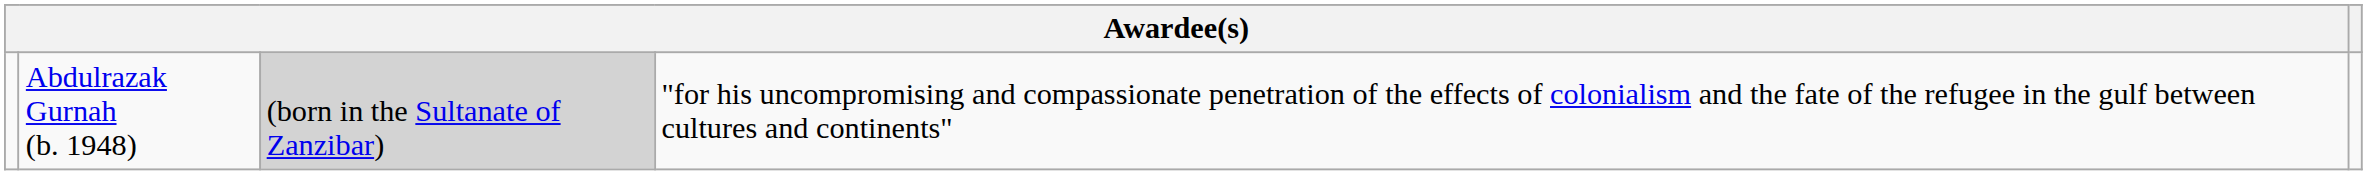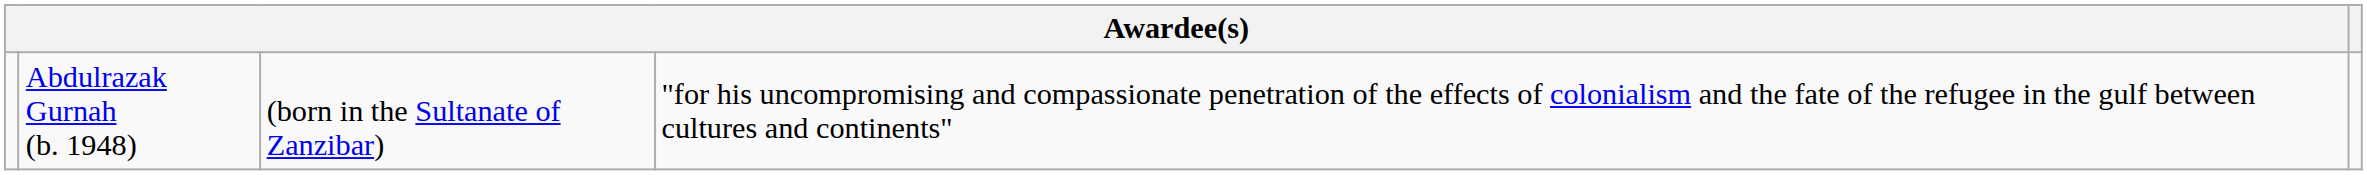(414, 127) lightgrey background -> (414, 127) no background
